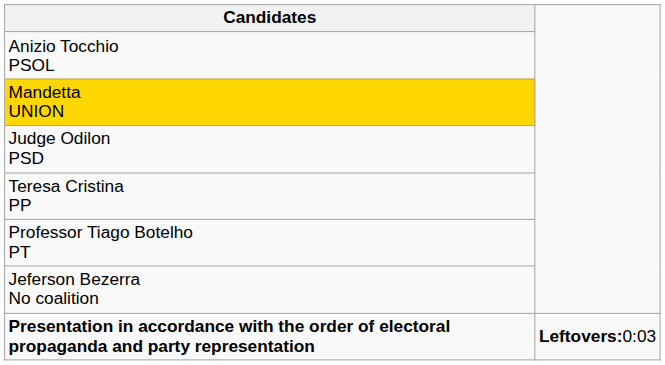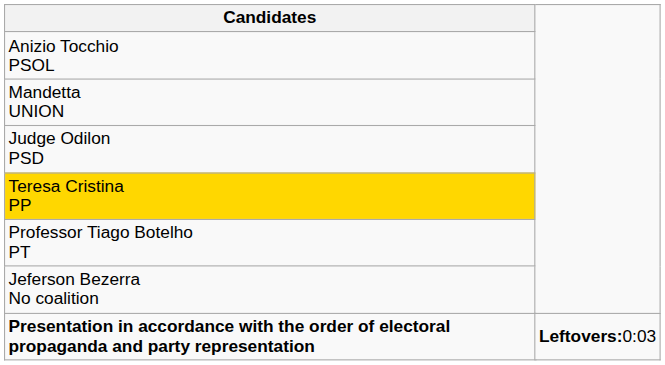(45, 102) gold background -> (45, 102) no background
(66, 195) no background -> (66, 195) gold background
